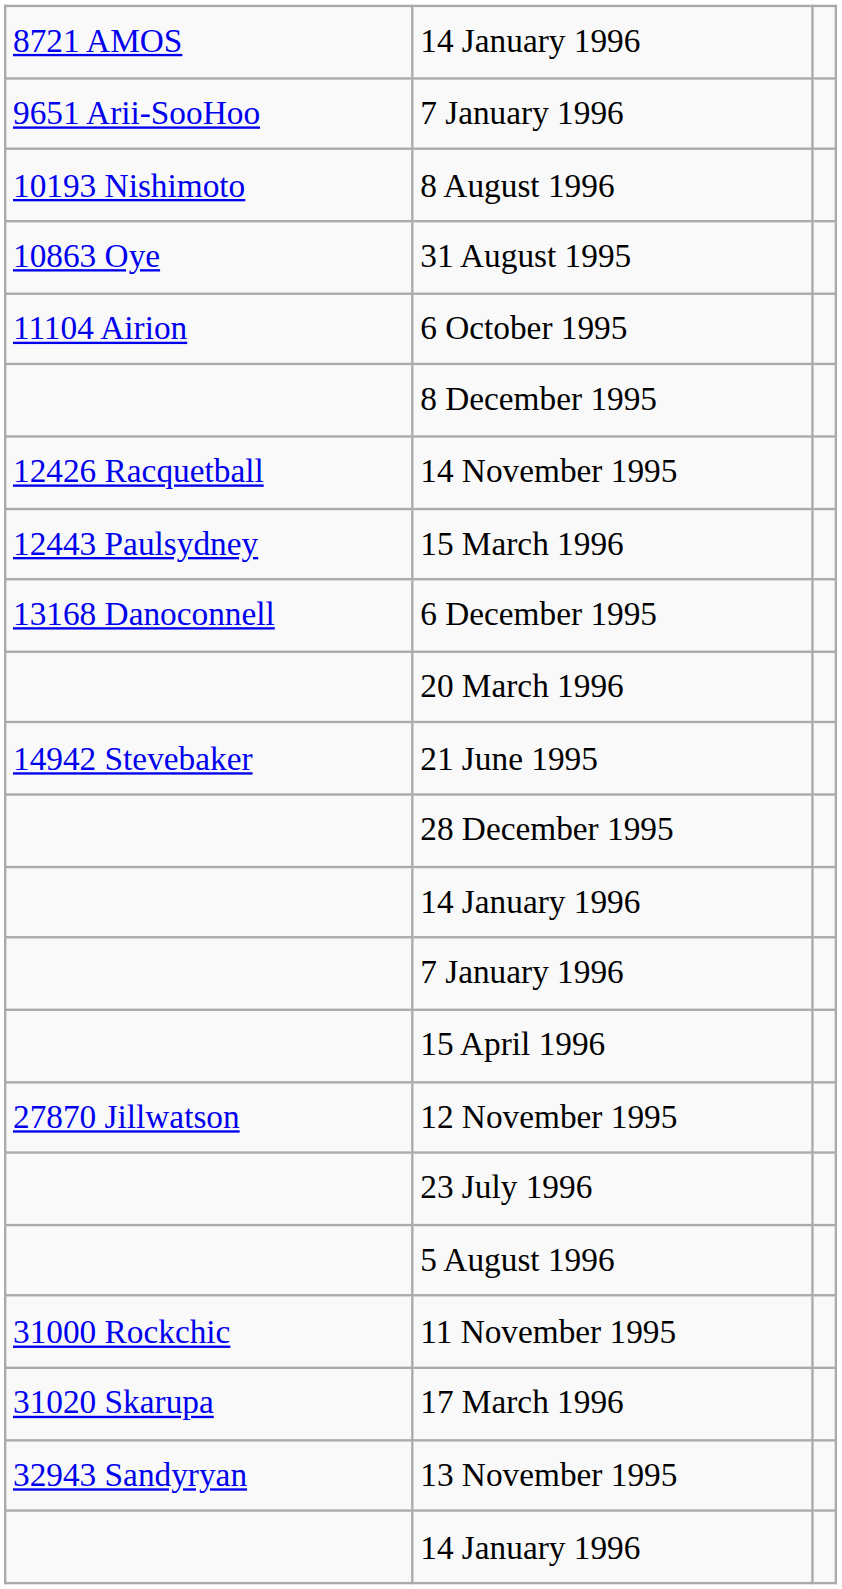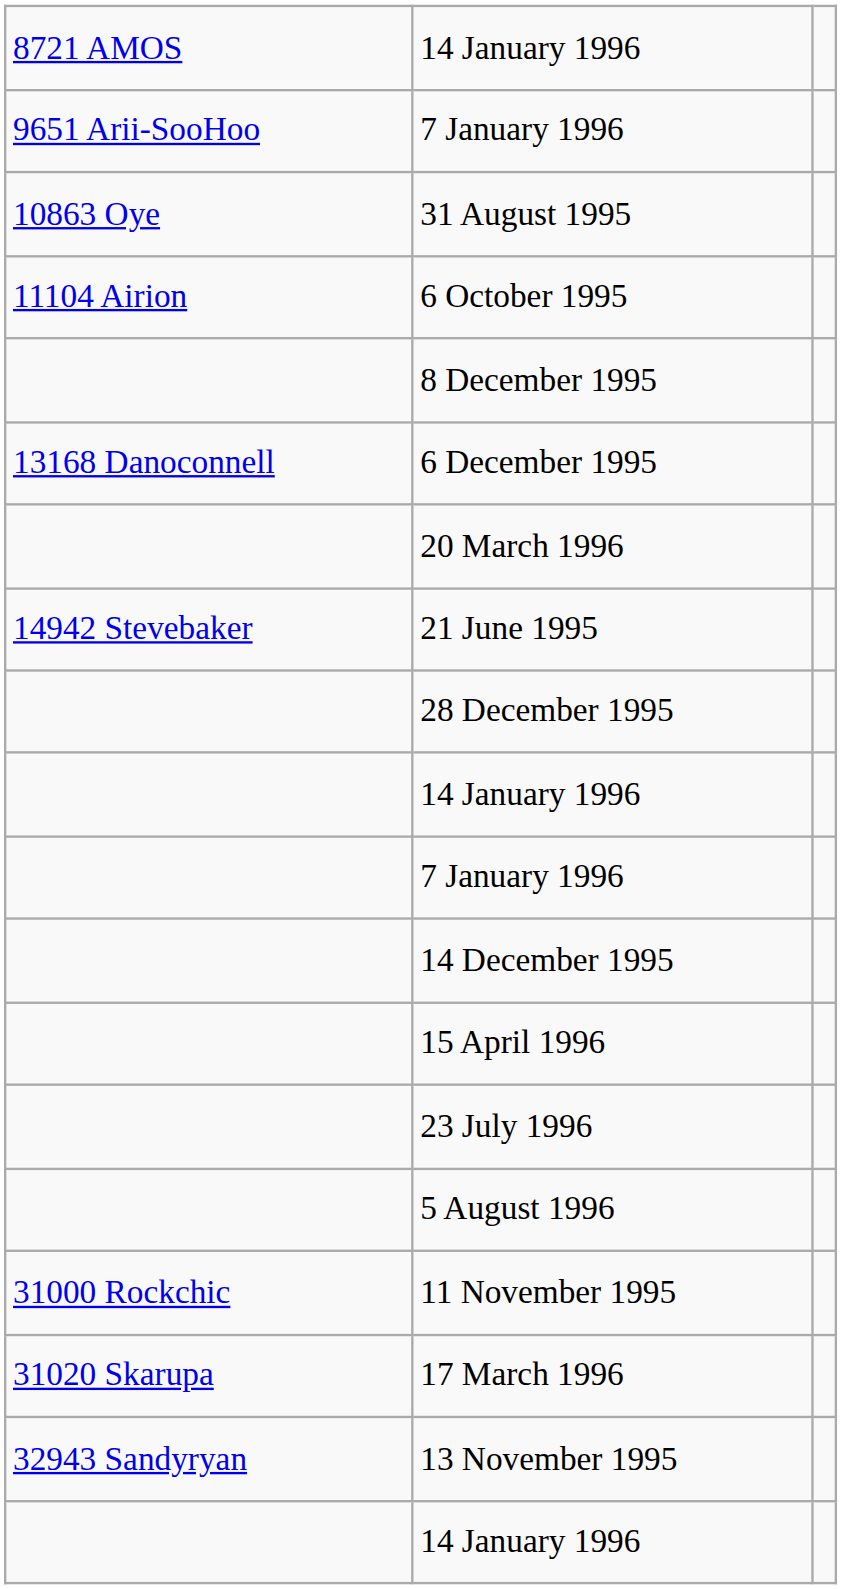- row: (129, 184)
- row: (138, 471)
- row: (136, 542)
+ row: (209, 961)
- row: (126, 1115)
